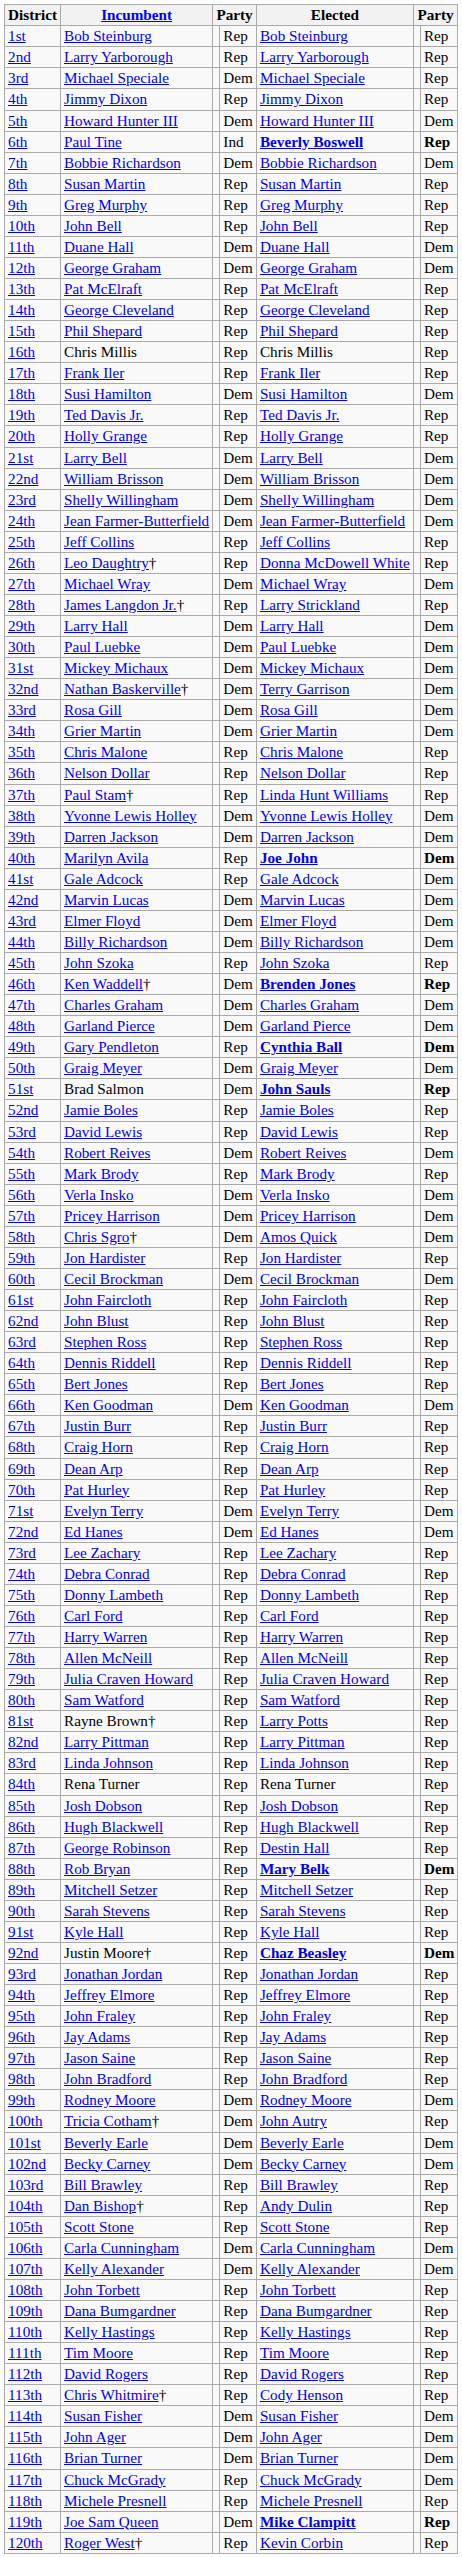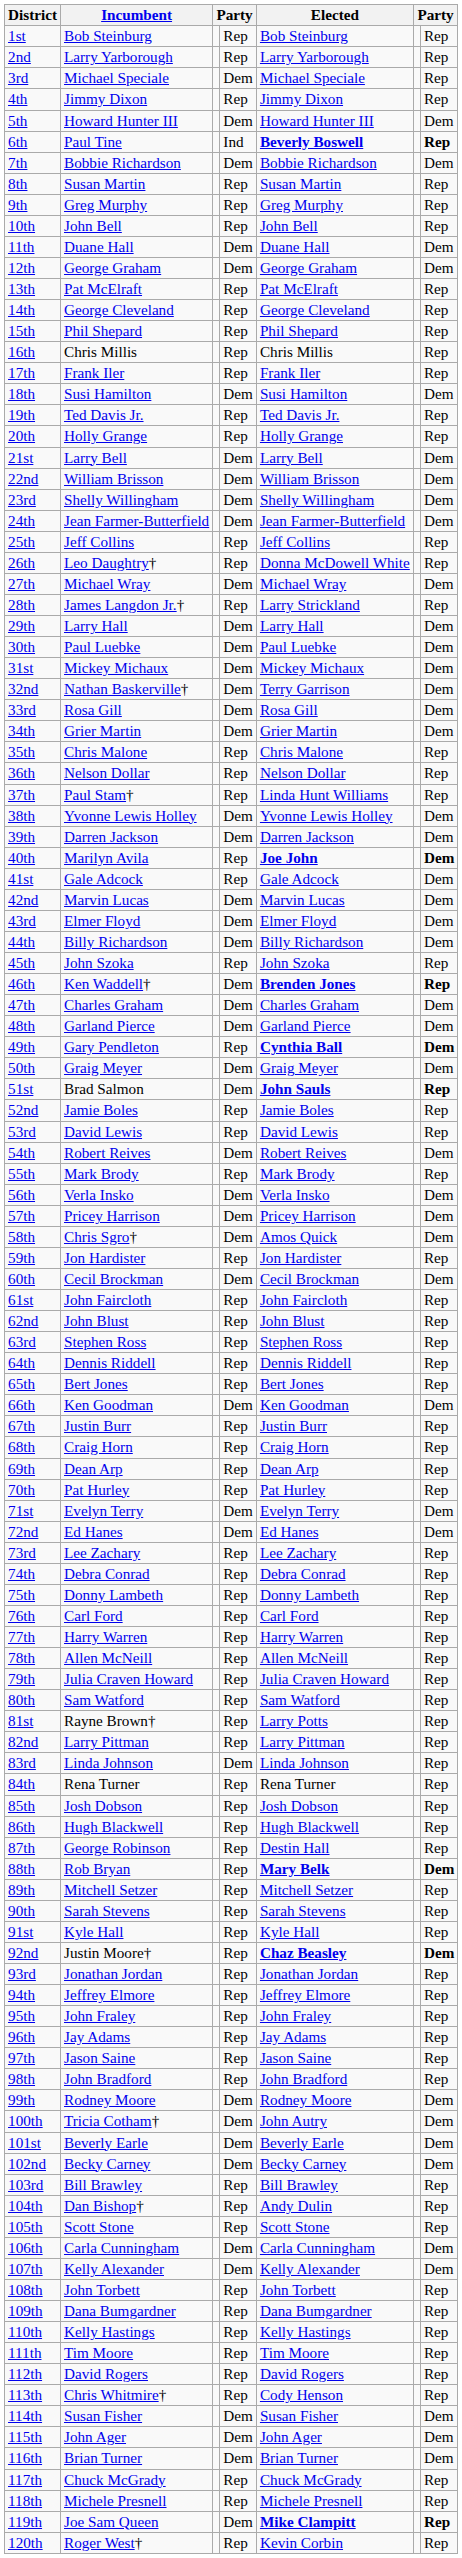(236, 1763) Rep -> (238, 1763) Dem
(436, 2121) Rep -> (439, 2121) Dem
(439, 2479) Dem -> (436, 2479) Rep
